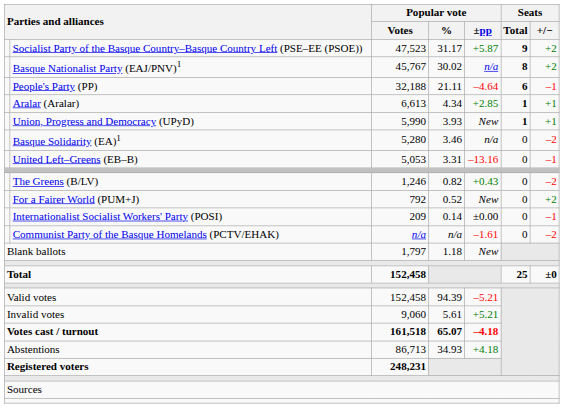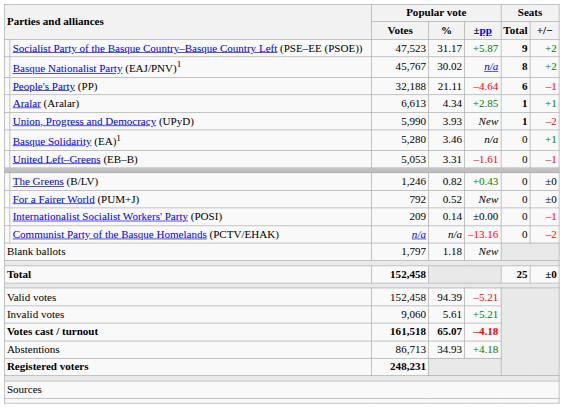(551, 121) +1 -> (551, 121) –2
(551, 140) –2 -> (551, 140) +1
(483, 159) –13.16 -> (486, 159) –1.61
(551, 181) –2 -> (551, 181) ±0
(551, 199) +2 -> (551, 199) ±0
(486, 234) –1.61 -> (483, 234) –13.16
